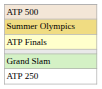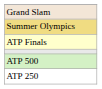(22, 11) ATP 500 -> (28, 11) Grand Slam
(28, 61) Grand Slam -> (22, 61) ATP 500
